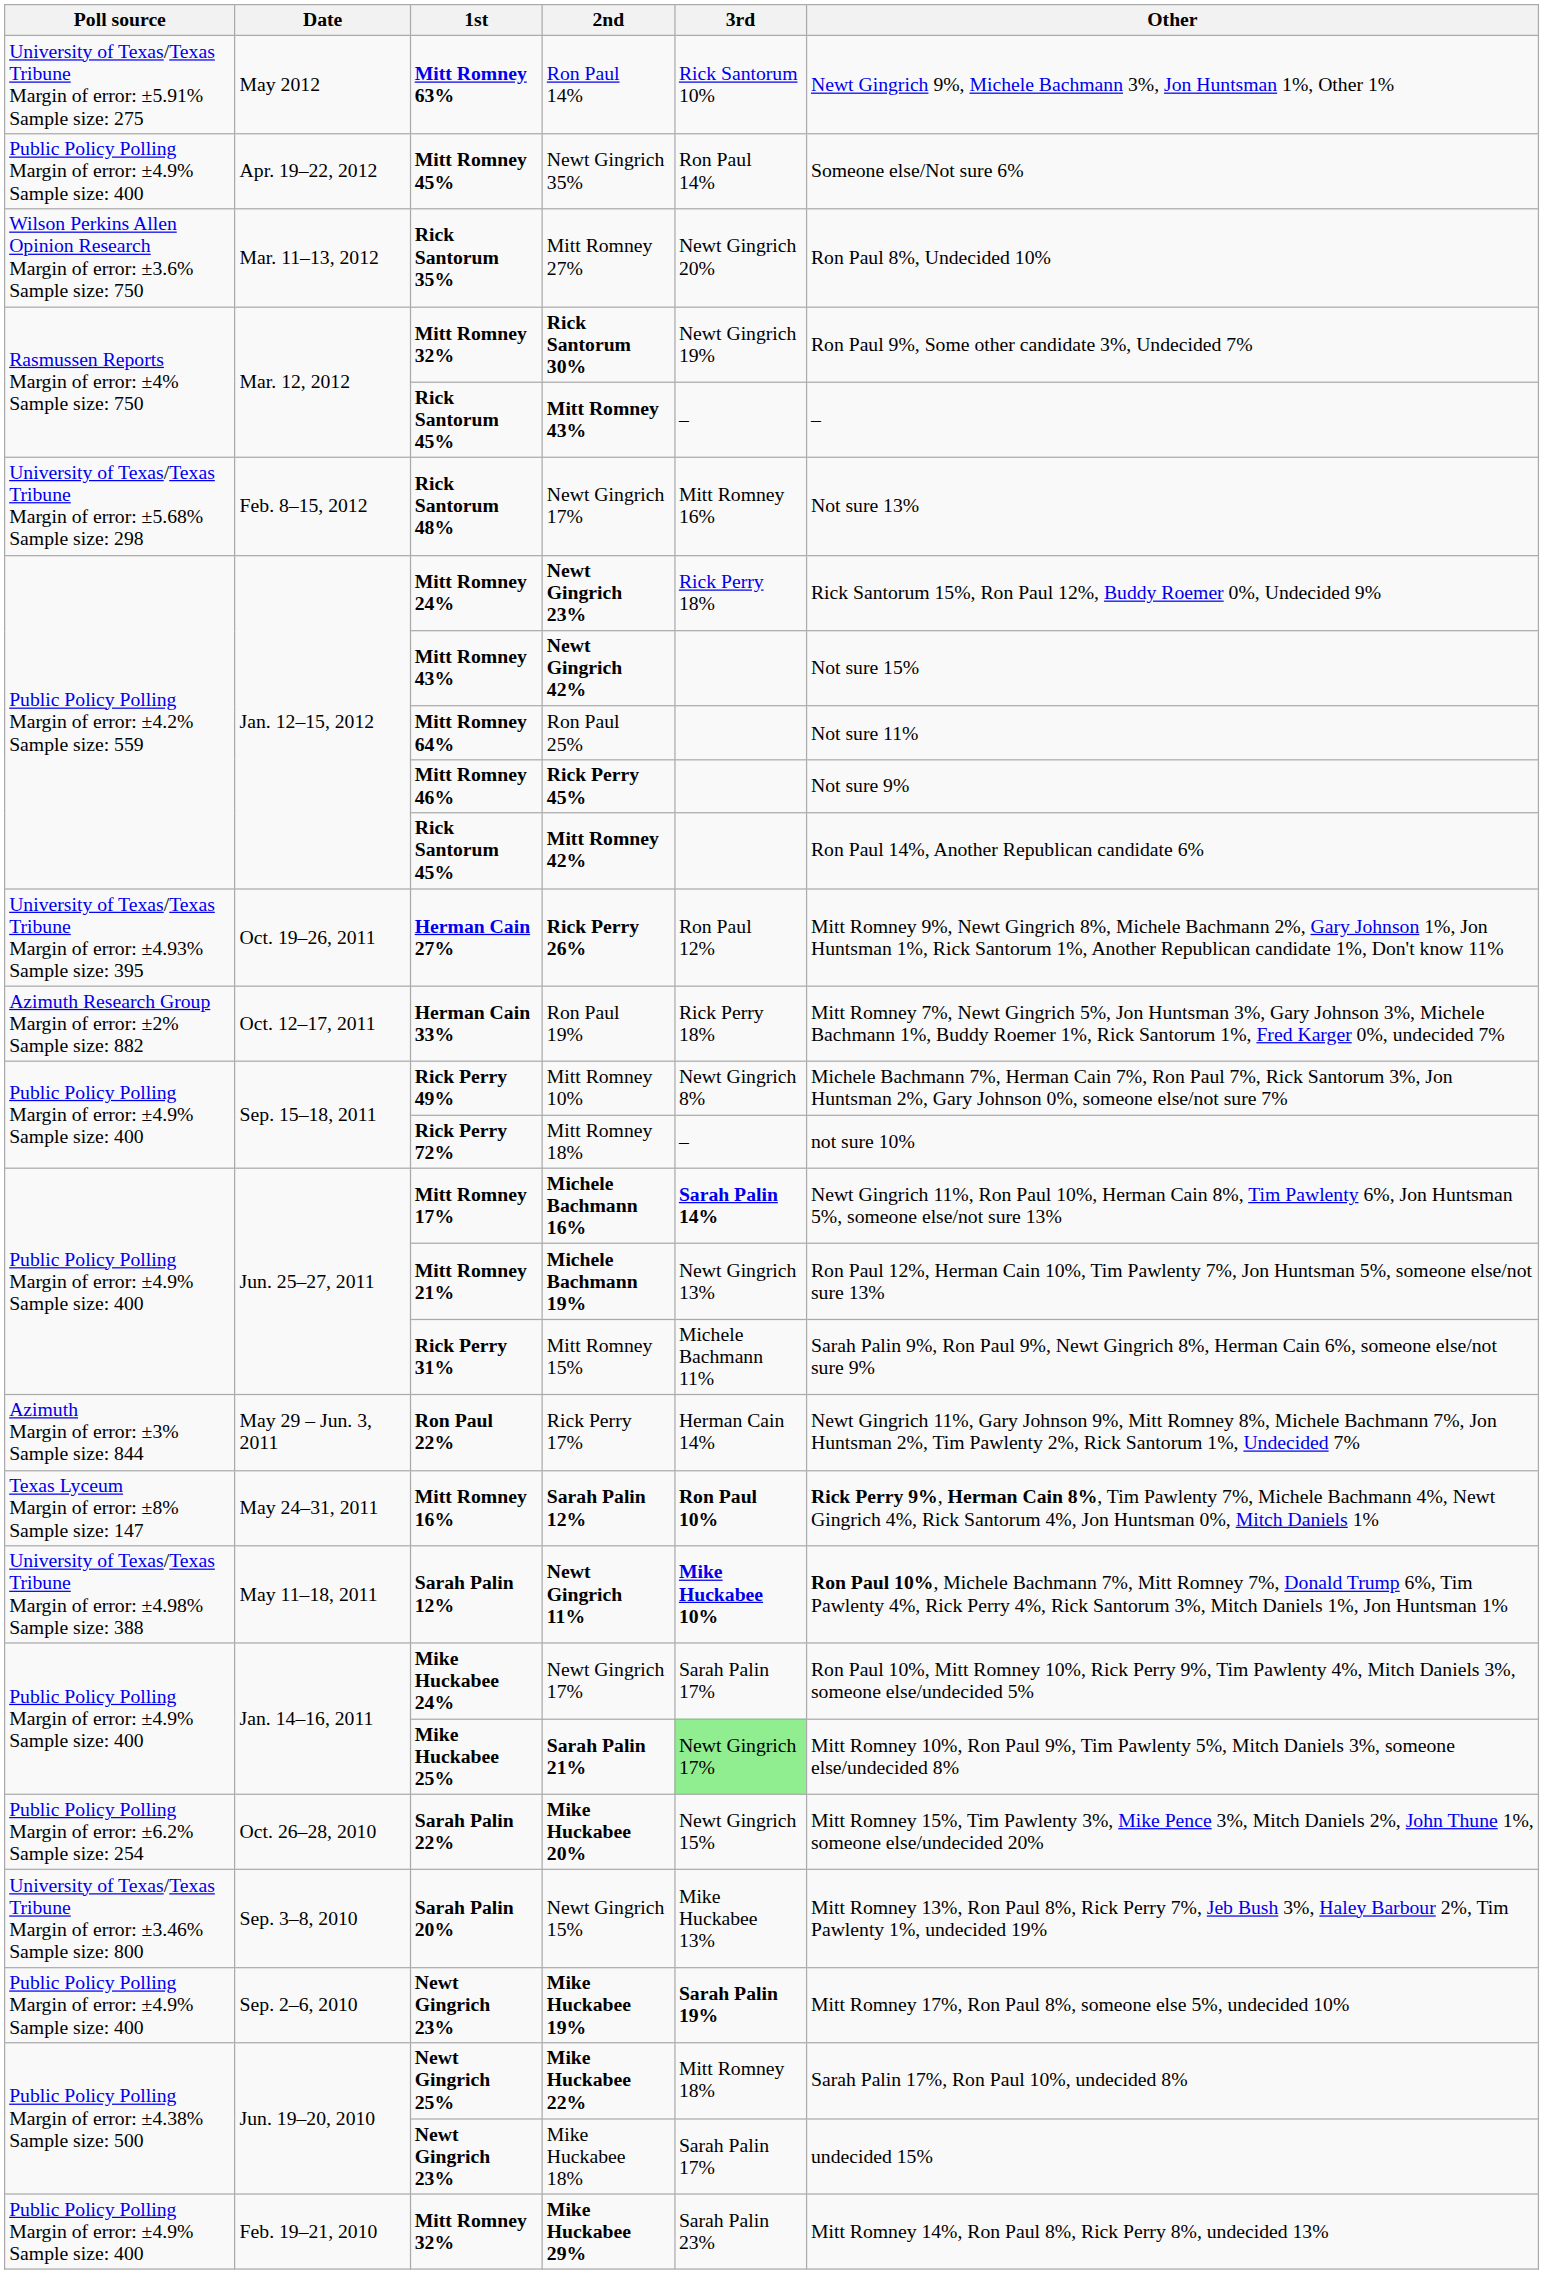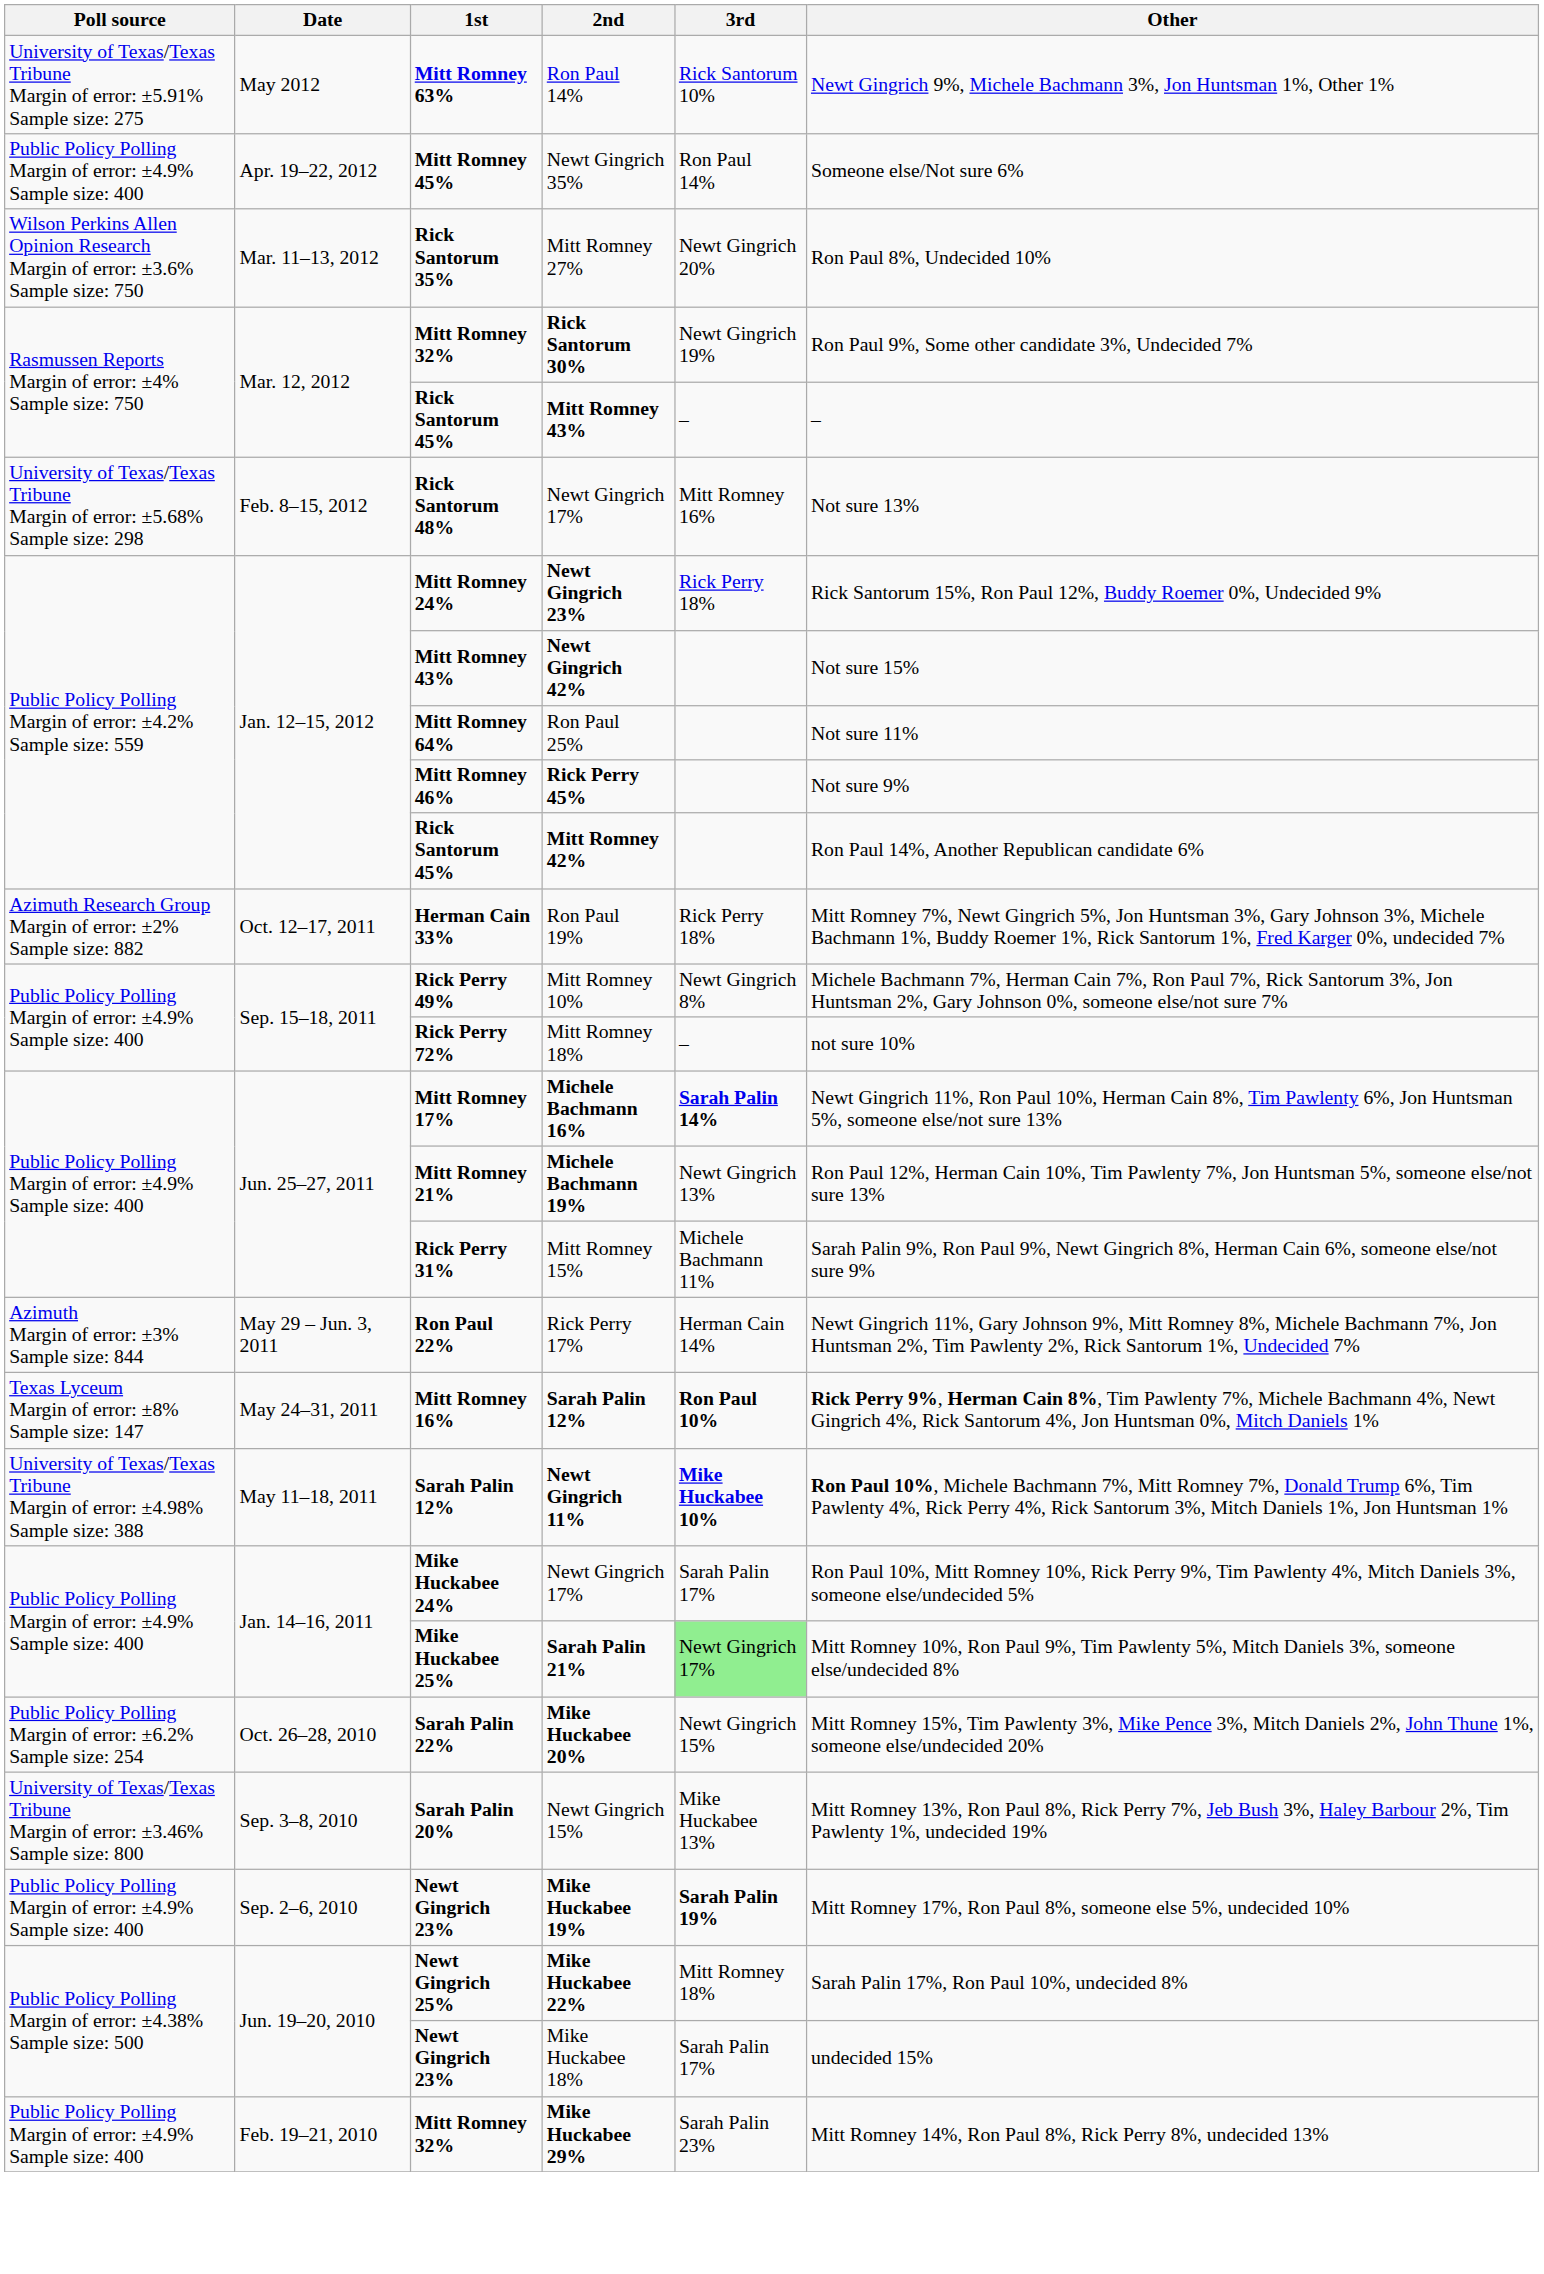- row: (472, 937)
